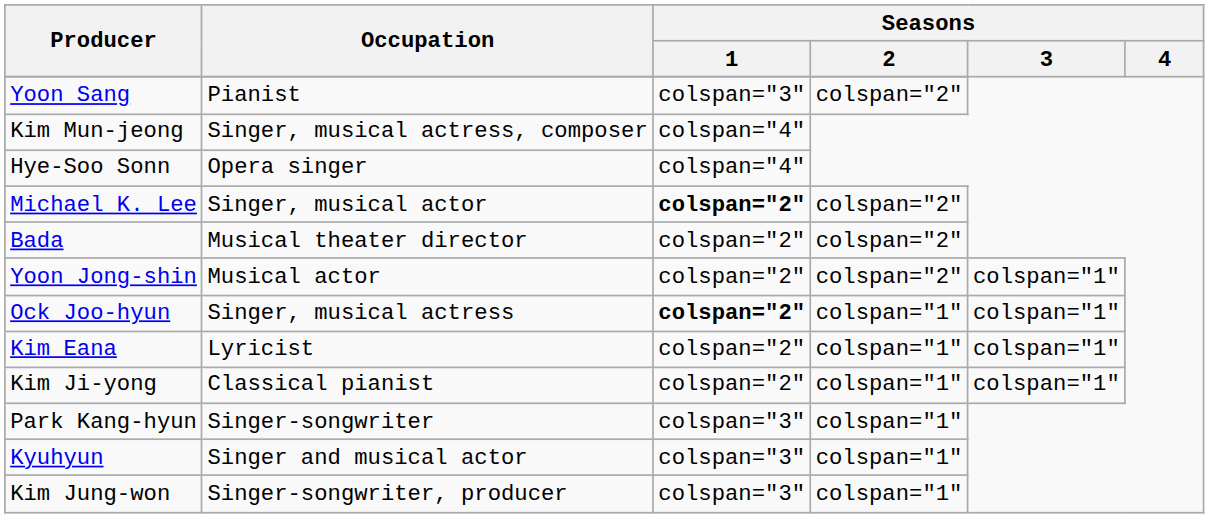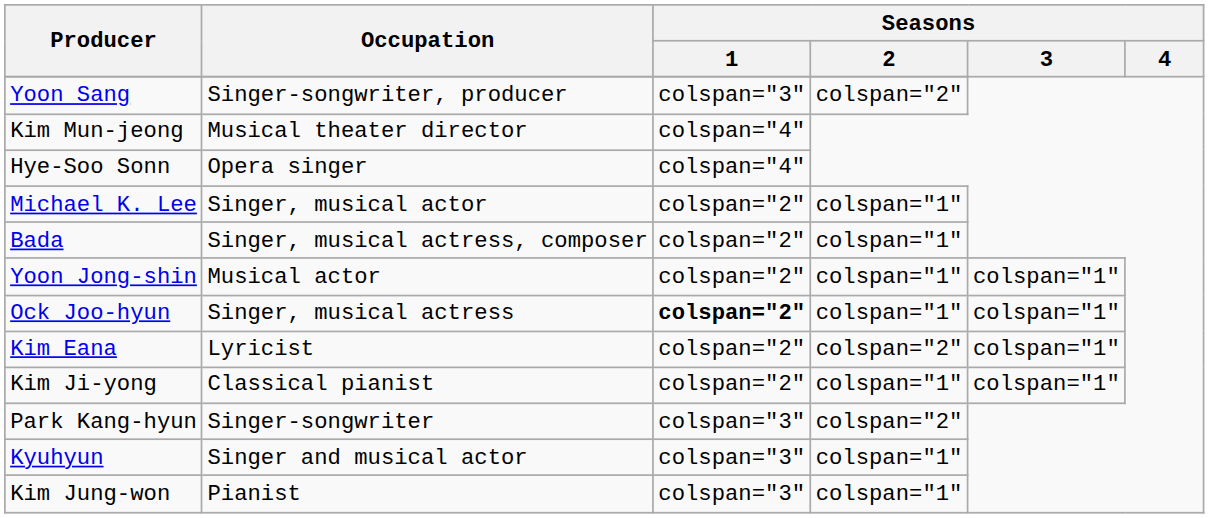(254, 95) Pianist -> (388, 95) Singer-songwriter, producer
(428, 132) Singer, musical actress, composer -> (368, 132) Musical theater director
(732, 204) bold -> (732, 204) normal
(889, 204) colspan="2" -> (889, 204) colspan="1"
(368, 240) Musical theater director -> (428, 240) Singer, musical actress, composer
(889, 240) colspan="2" -> (889, 240) colspan="1"
(889, 277) colspan="2" -> (889, 277) colspan="1"
(889, 349) colspan="1" -> (889, 349) colspan="2"
(889, 422) colspan="1" -> (889, 422) colspan="2"
(388, 494) Singer-songwriter, producer -> (254, 494) Pianist
